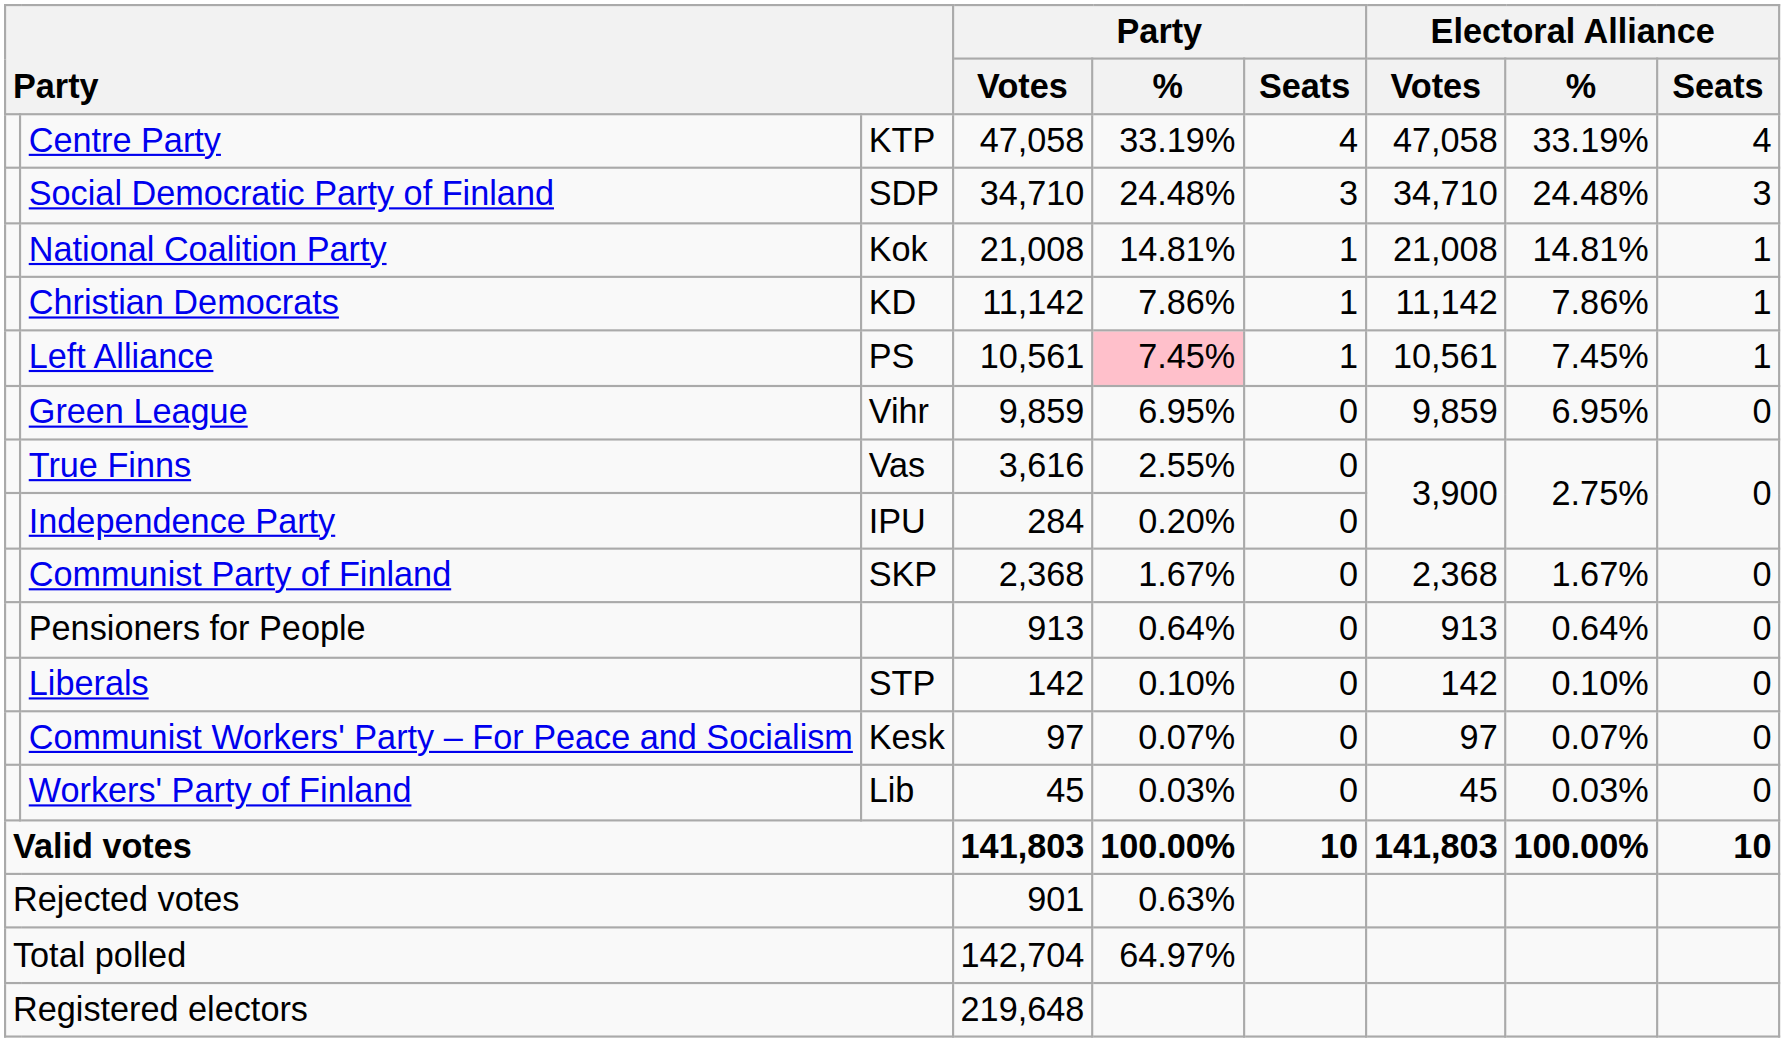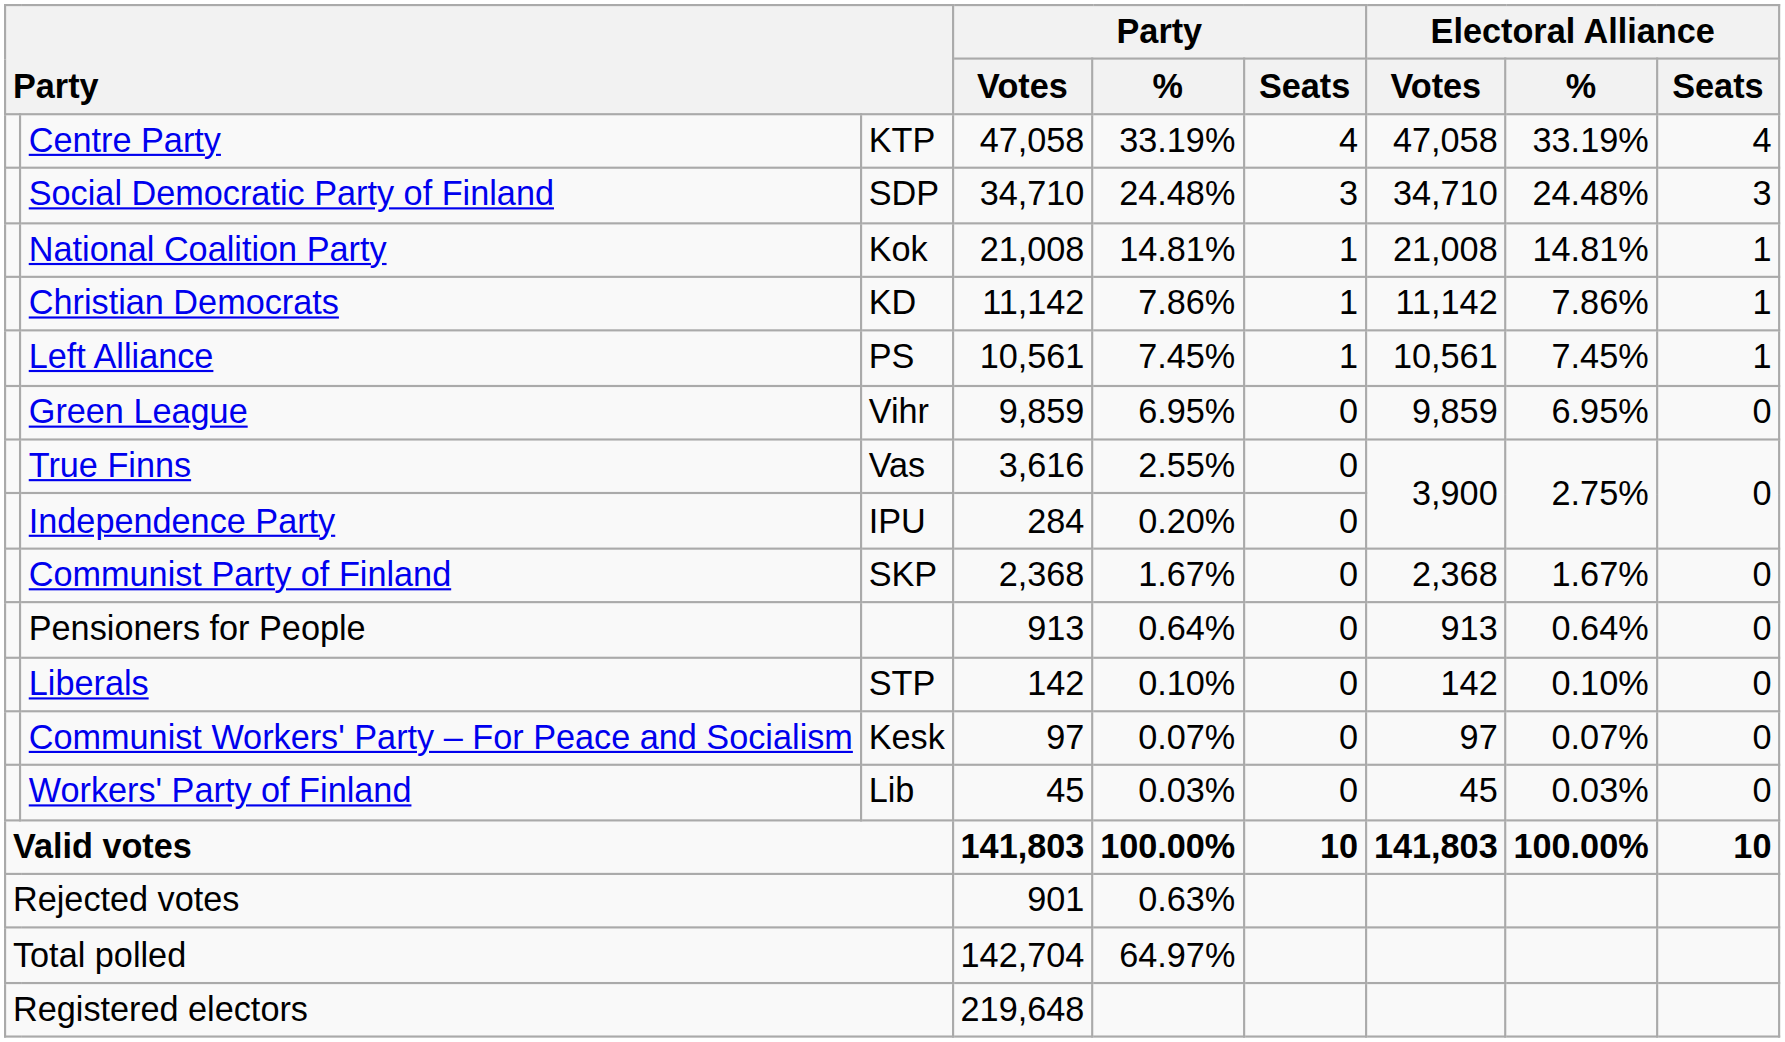(1187, 357) pink background -> (1187, 357) no background
